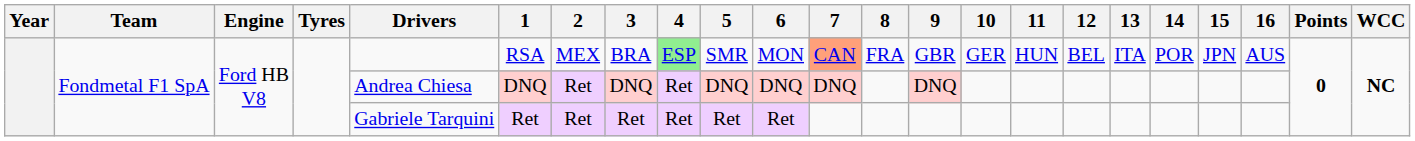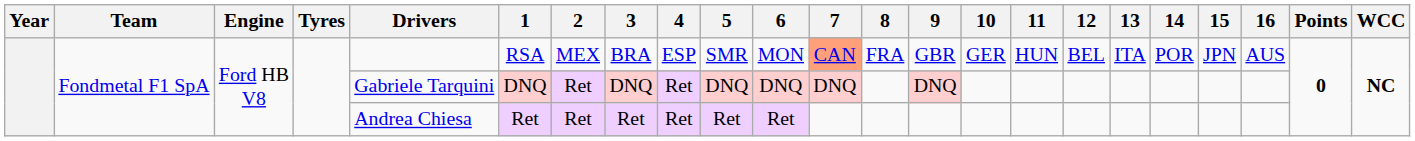(679, 54) lightgreen background -> (679, 54) no background
(413, 86) Andrea Chiesa -> (424, 86) Gabriele Tarquini
(424, 119) Gabriele Tarquini -> (413, 119) Andrea Chiesa
